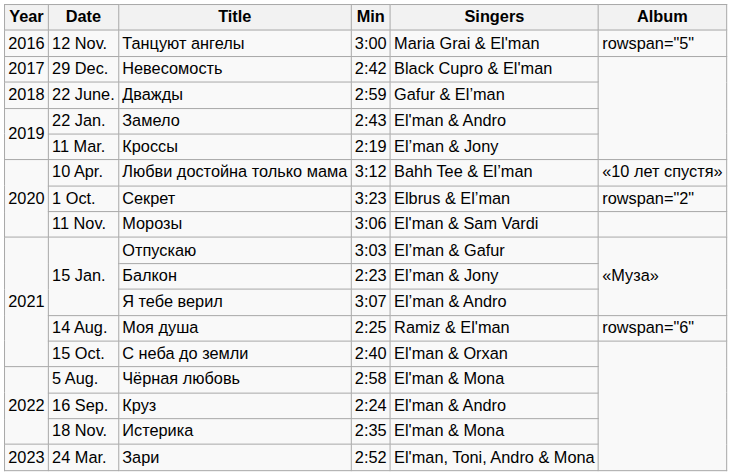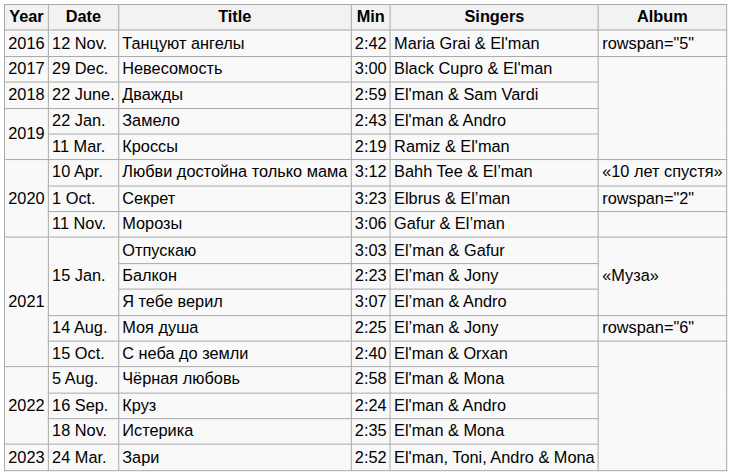(371, 43) 3:00 -> (371, 43) 2:42
(371, 69) 2:42 -> (371, 69) 3:00
(449, 95) Gafur & El’man -> (466, 95) El'man & Sam Vardi
(446, 146) El’man & Jony -> (452, 146) Ramiz & El'man
(466, 224) El'man & Sam Vardi -> (449, 224) Gafur & El’man
(452, 328) Ramiz & El'man -> (446, 328) El’man & Jony
